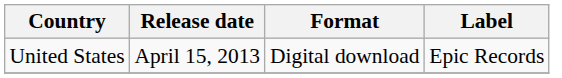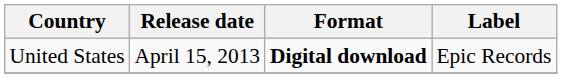(345, 55) normal -> (348, 55) bold
